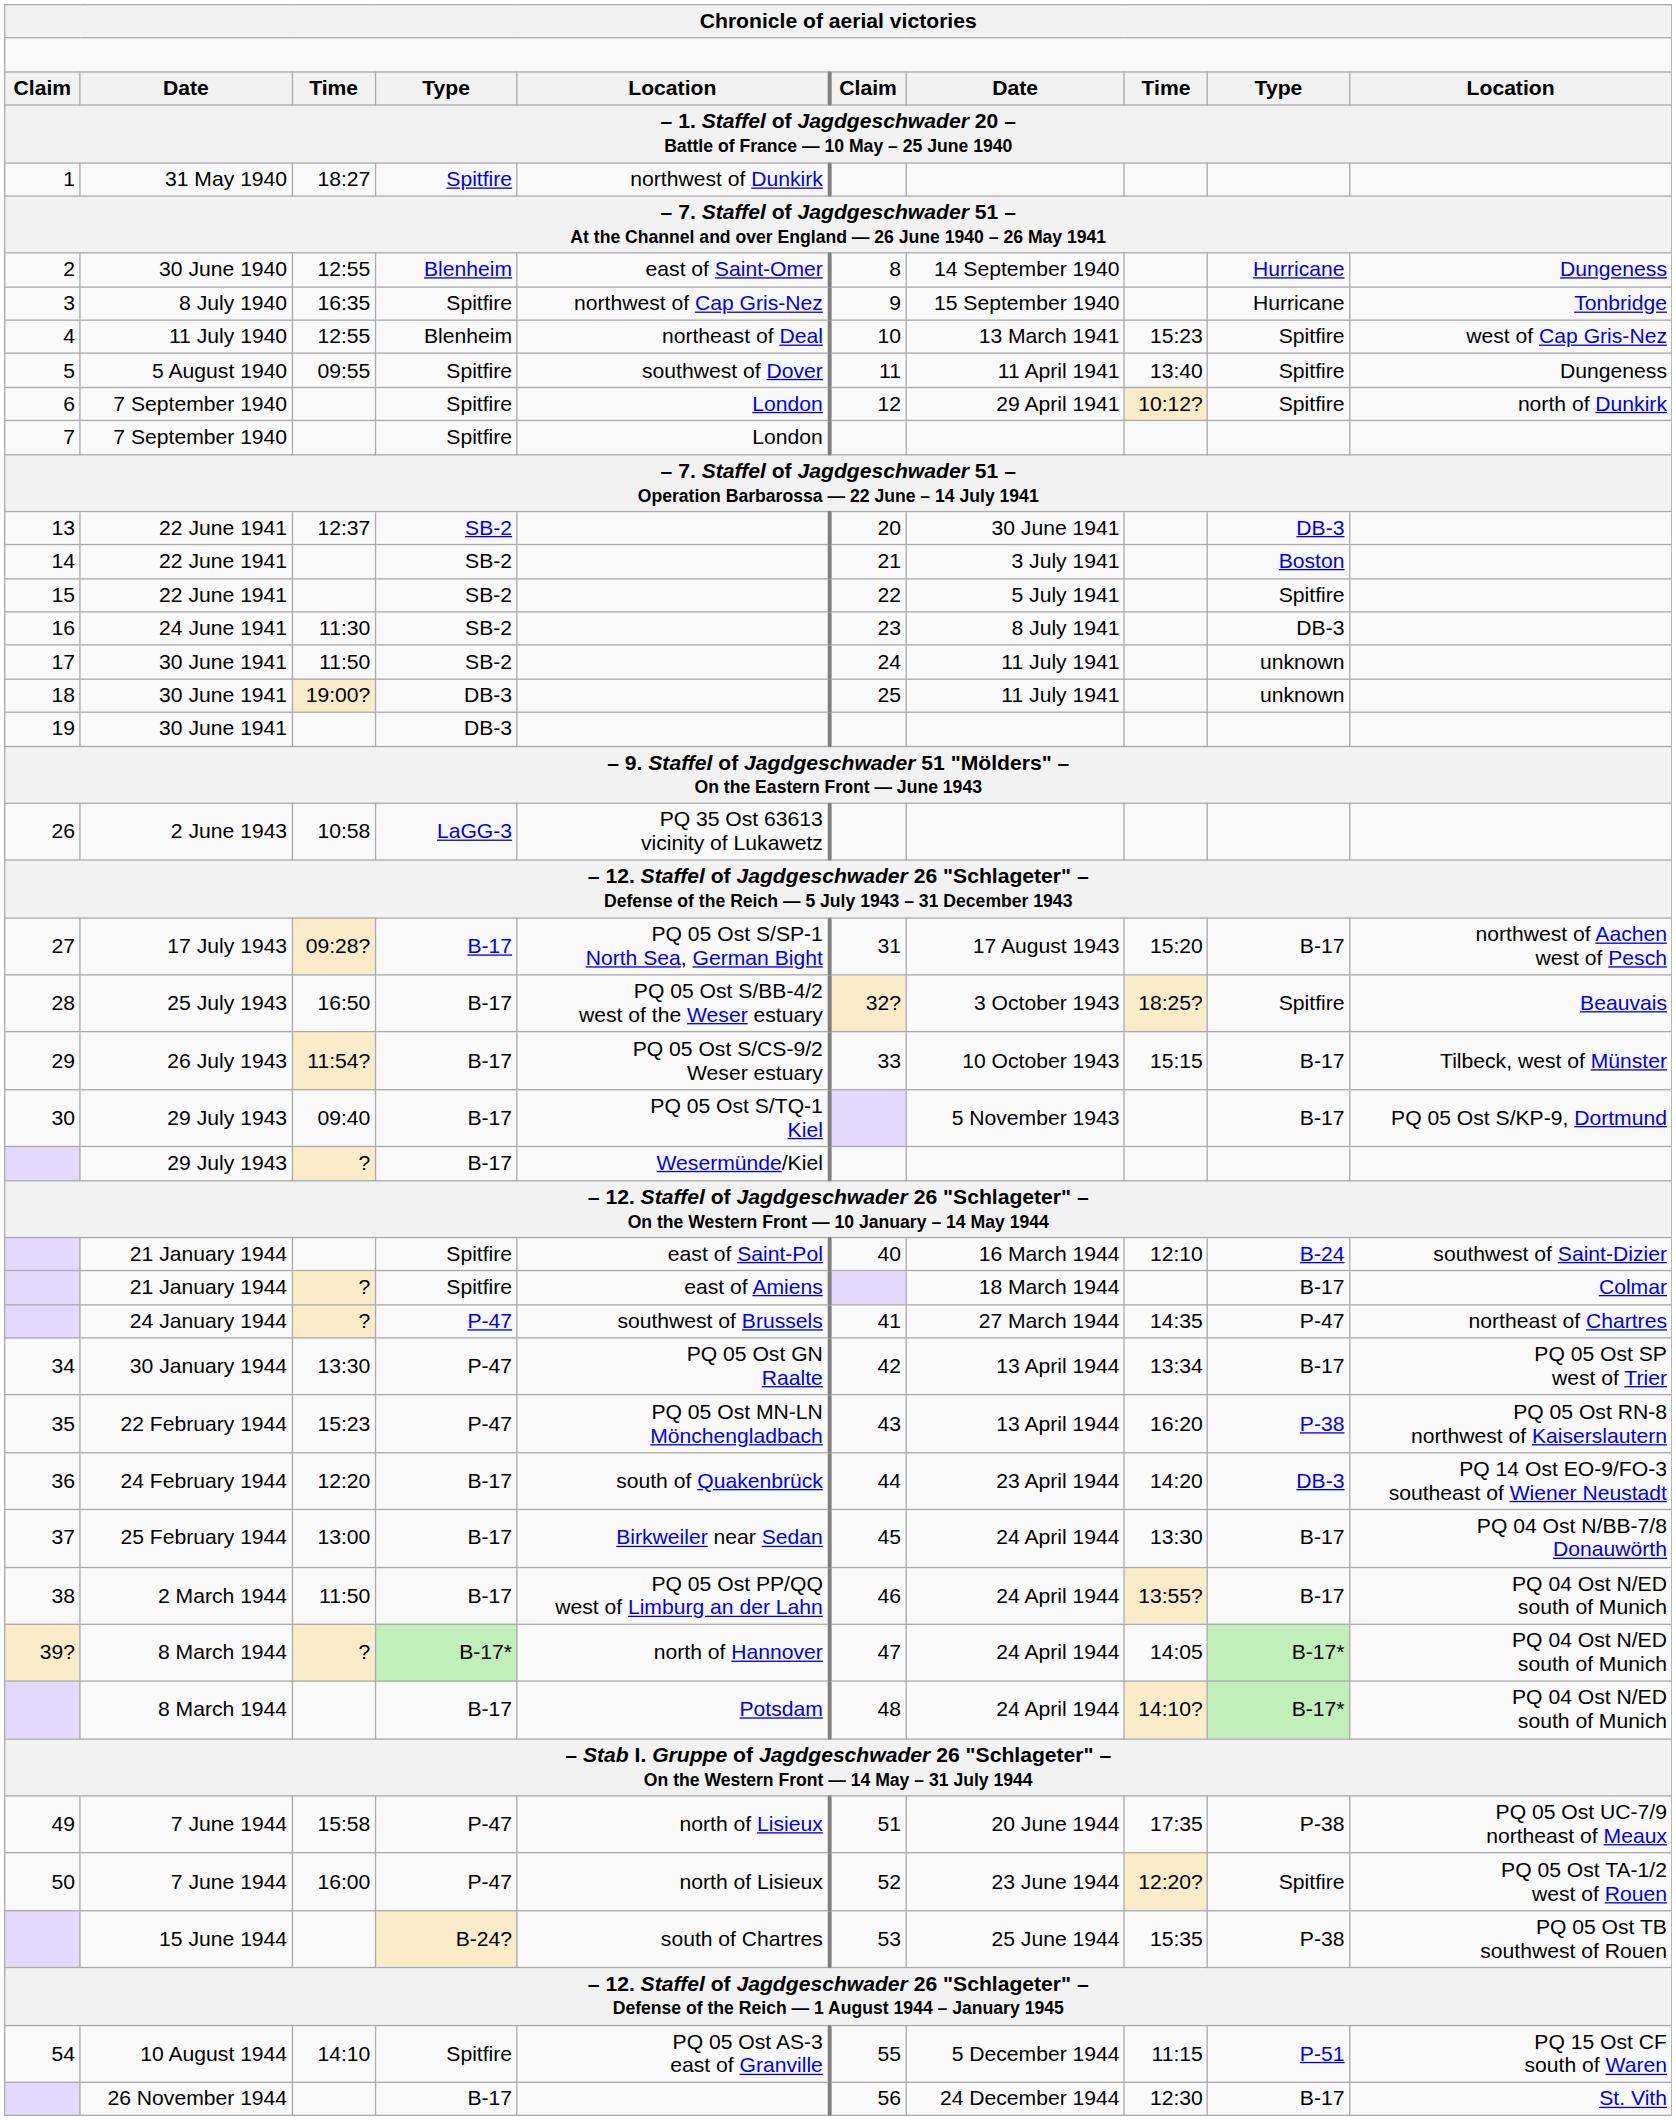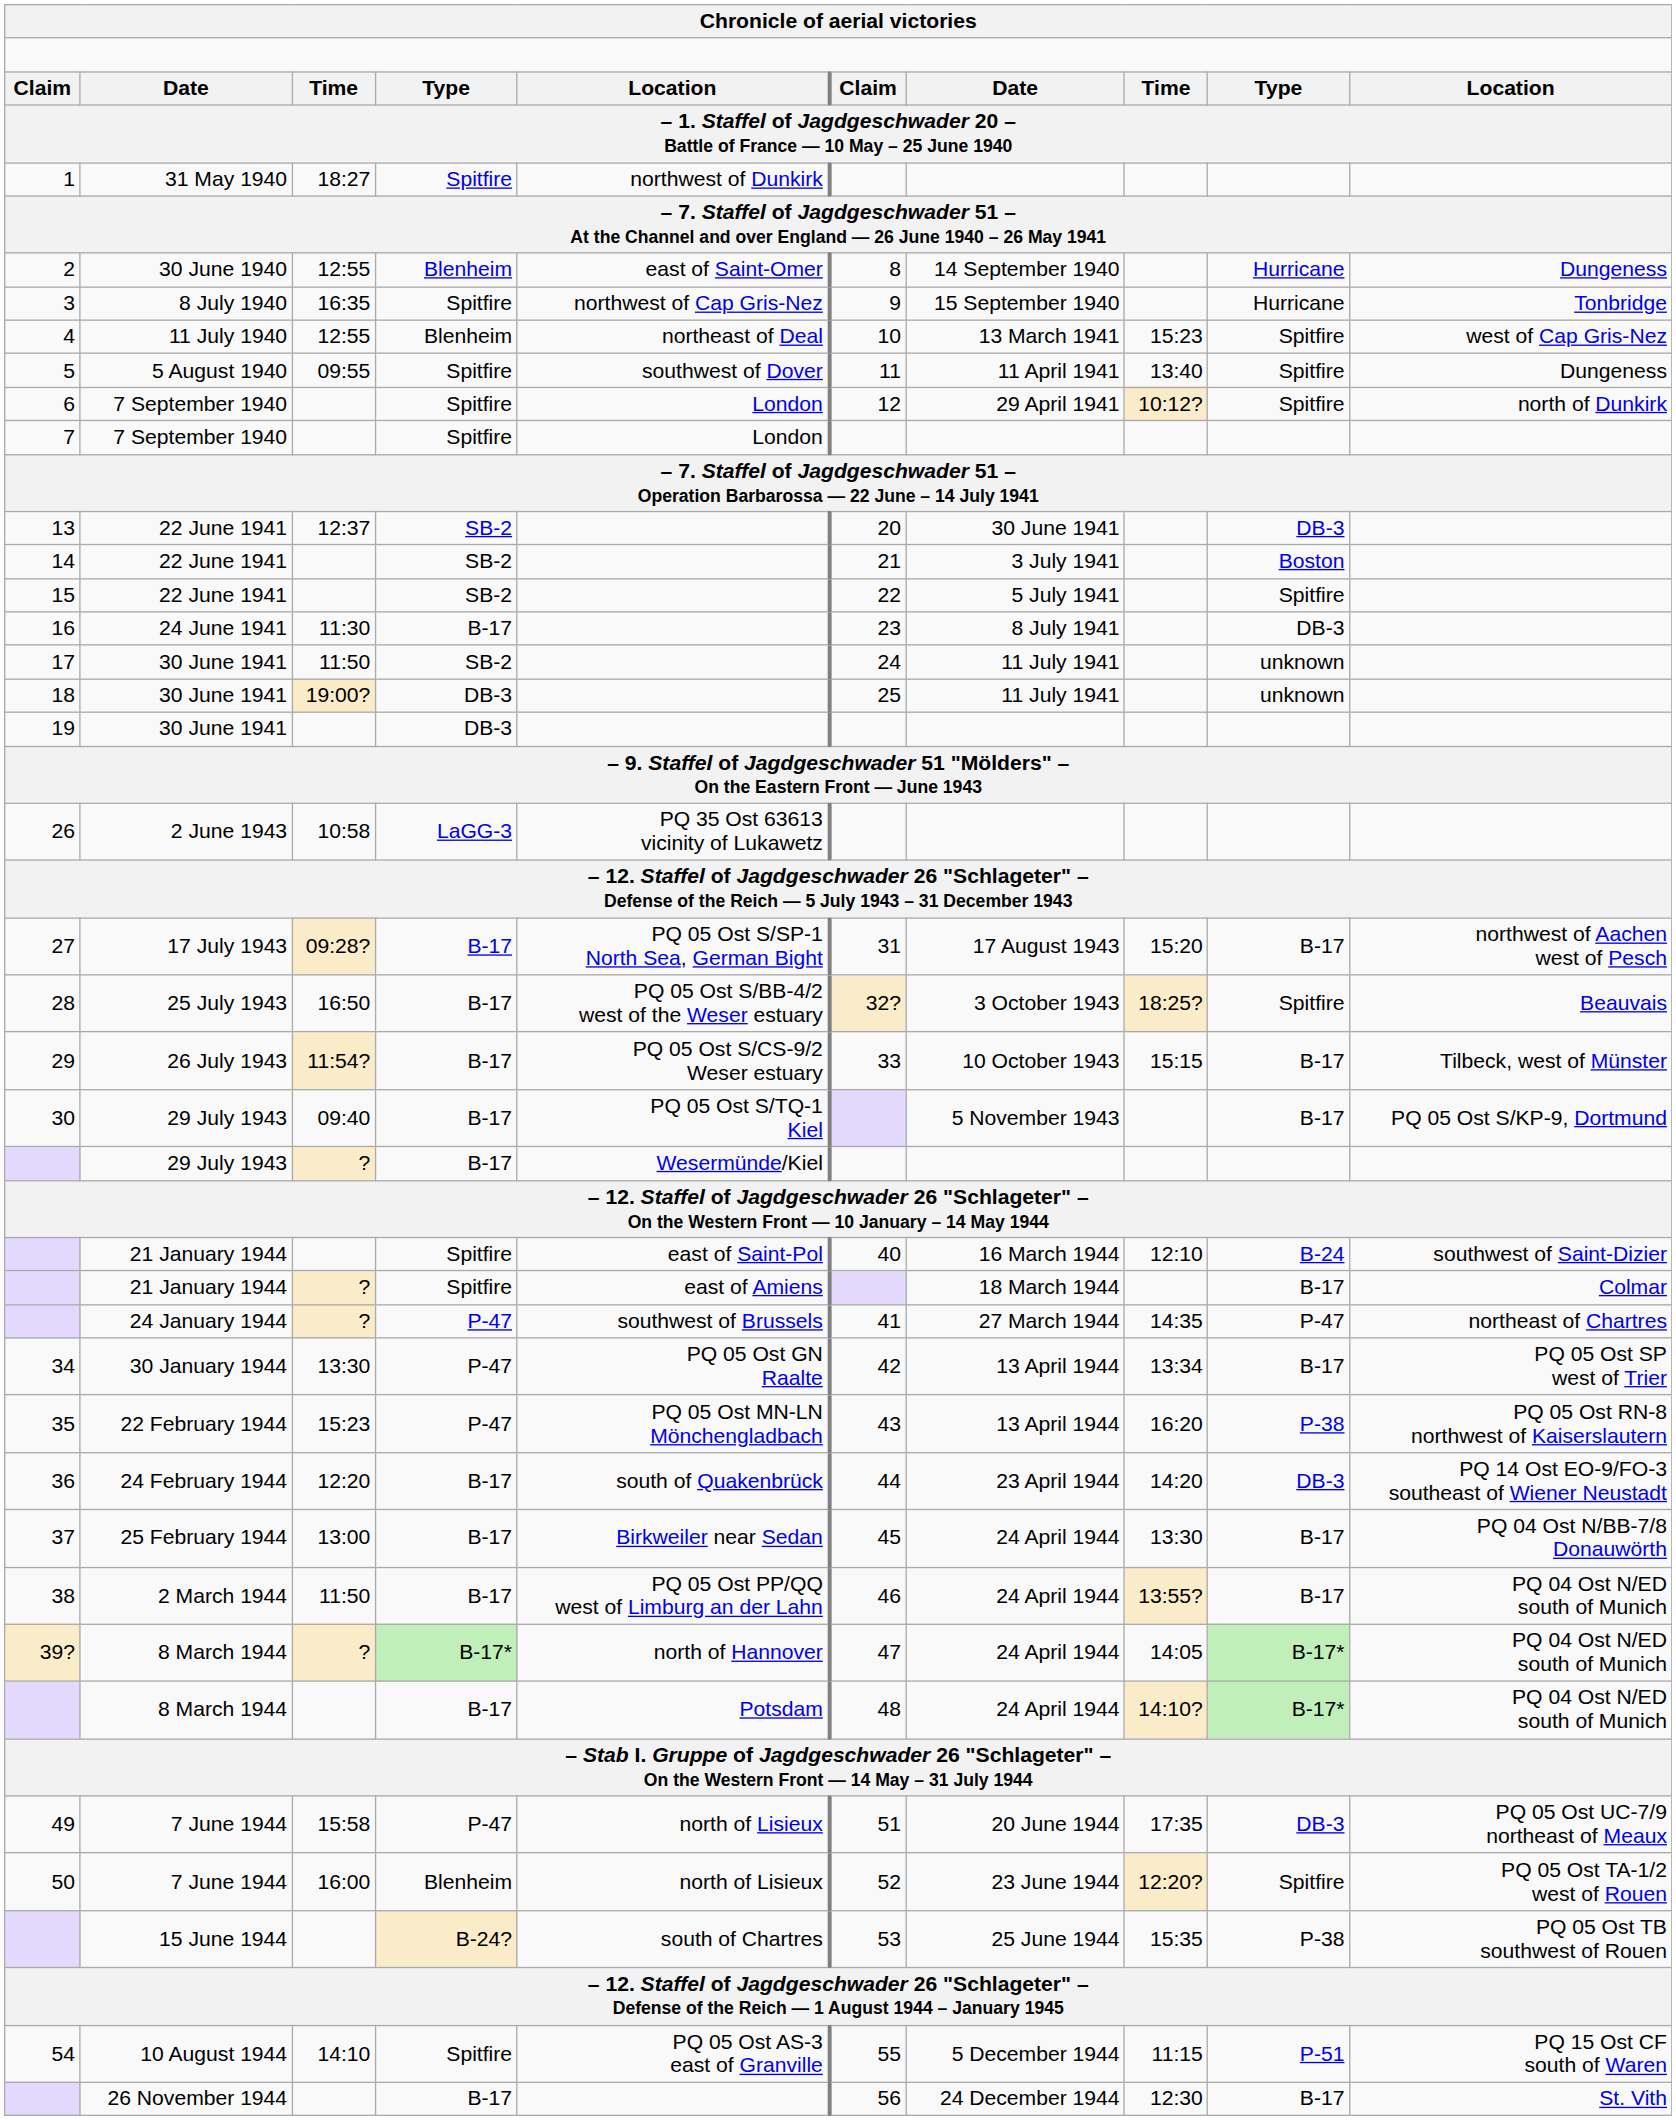(489, 628) SB-2 -> (490, 628) B-17
(1322, 1824) P-38 -> (1320, 1824) DB-3
(490, 1881) P-47 -> (468, 1881) Blenheim
